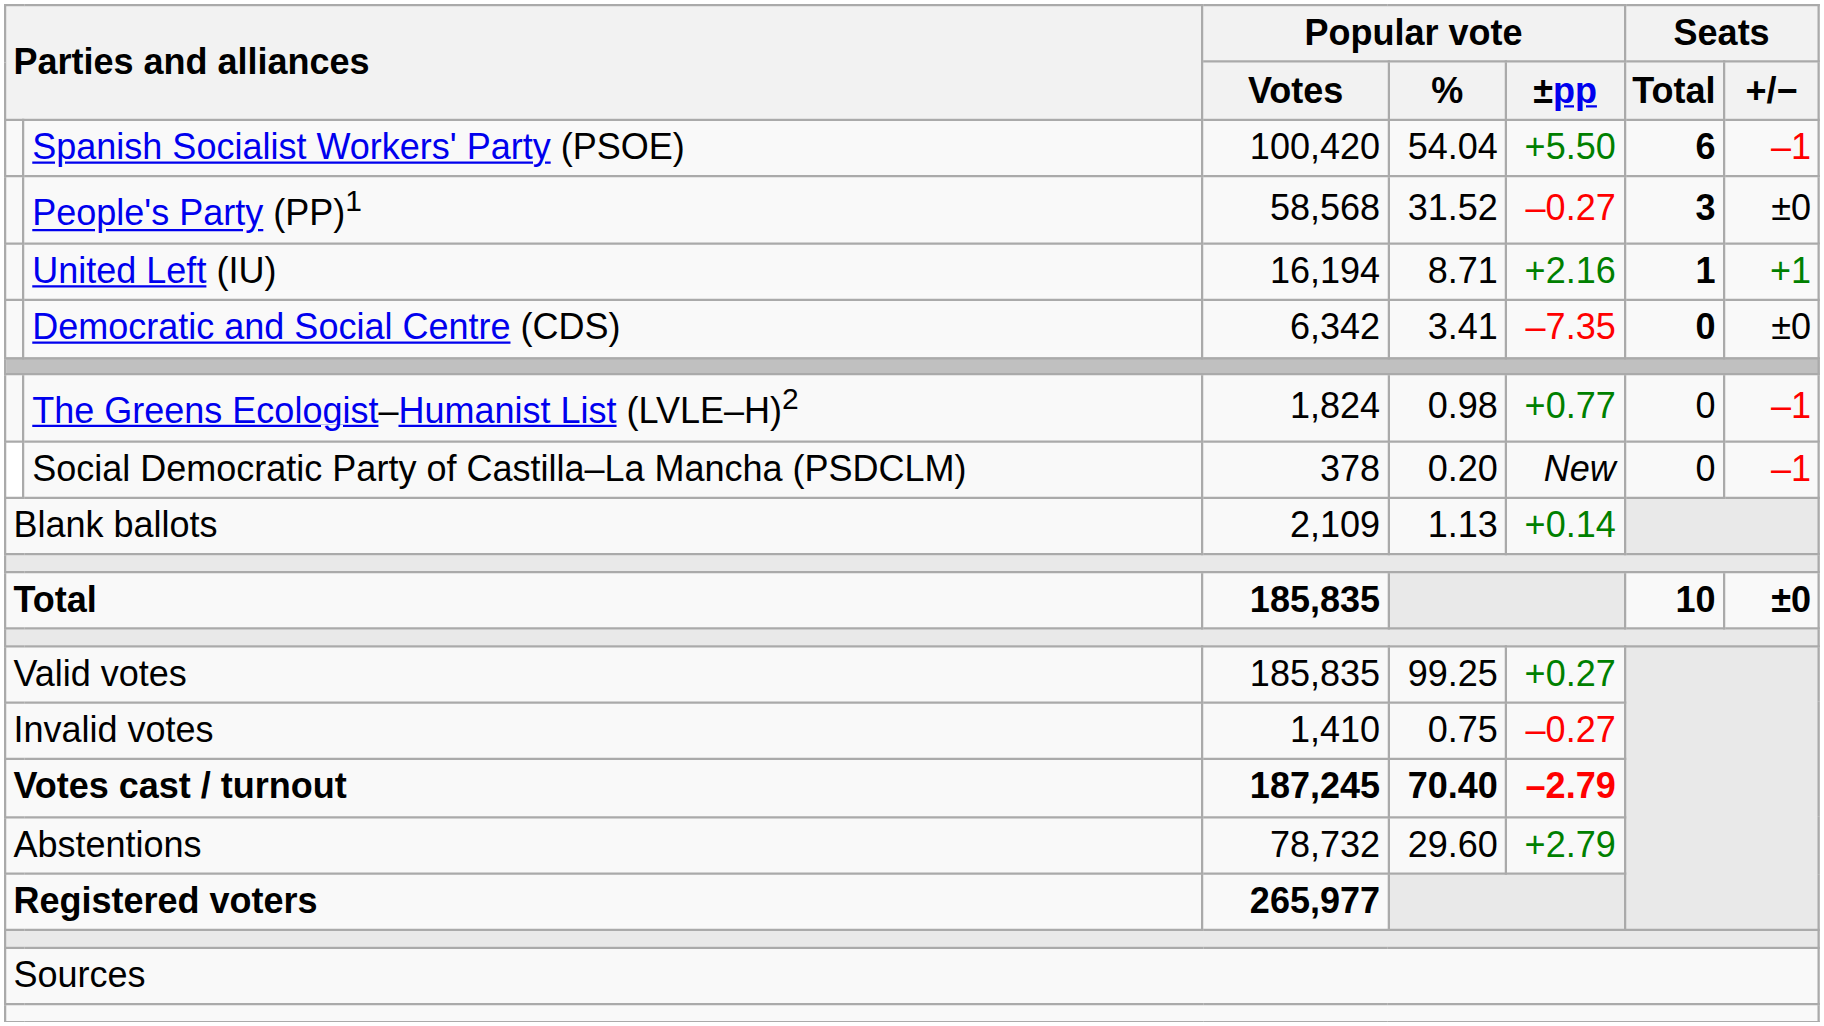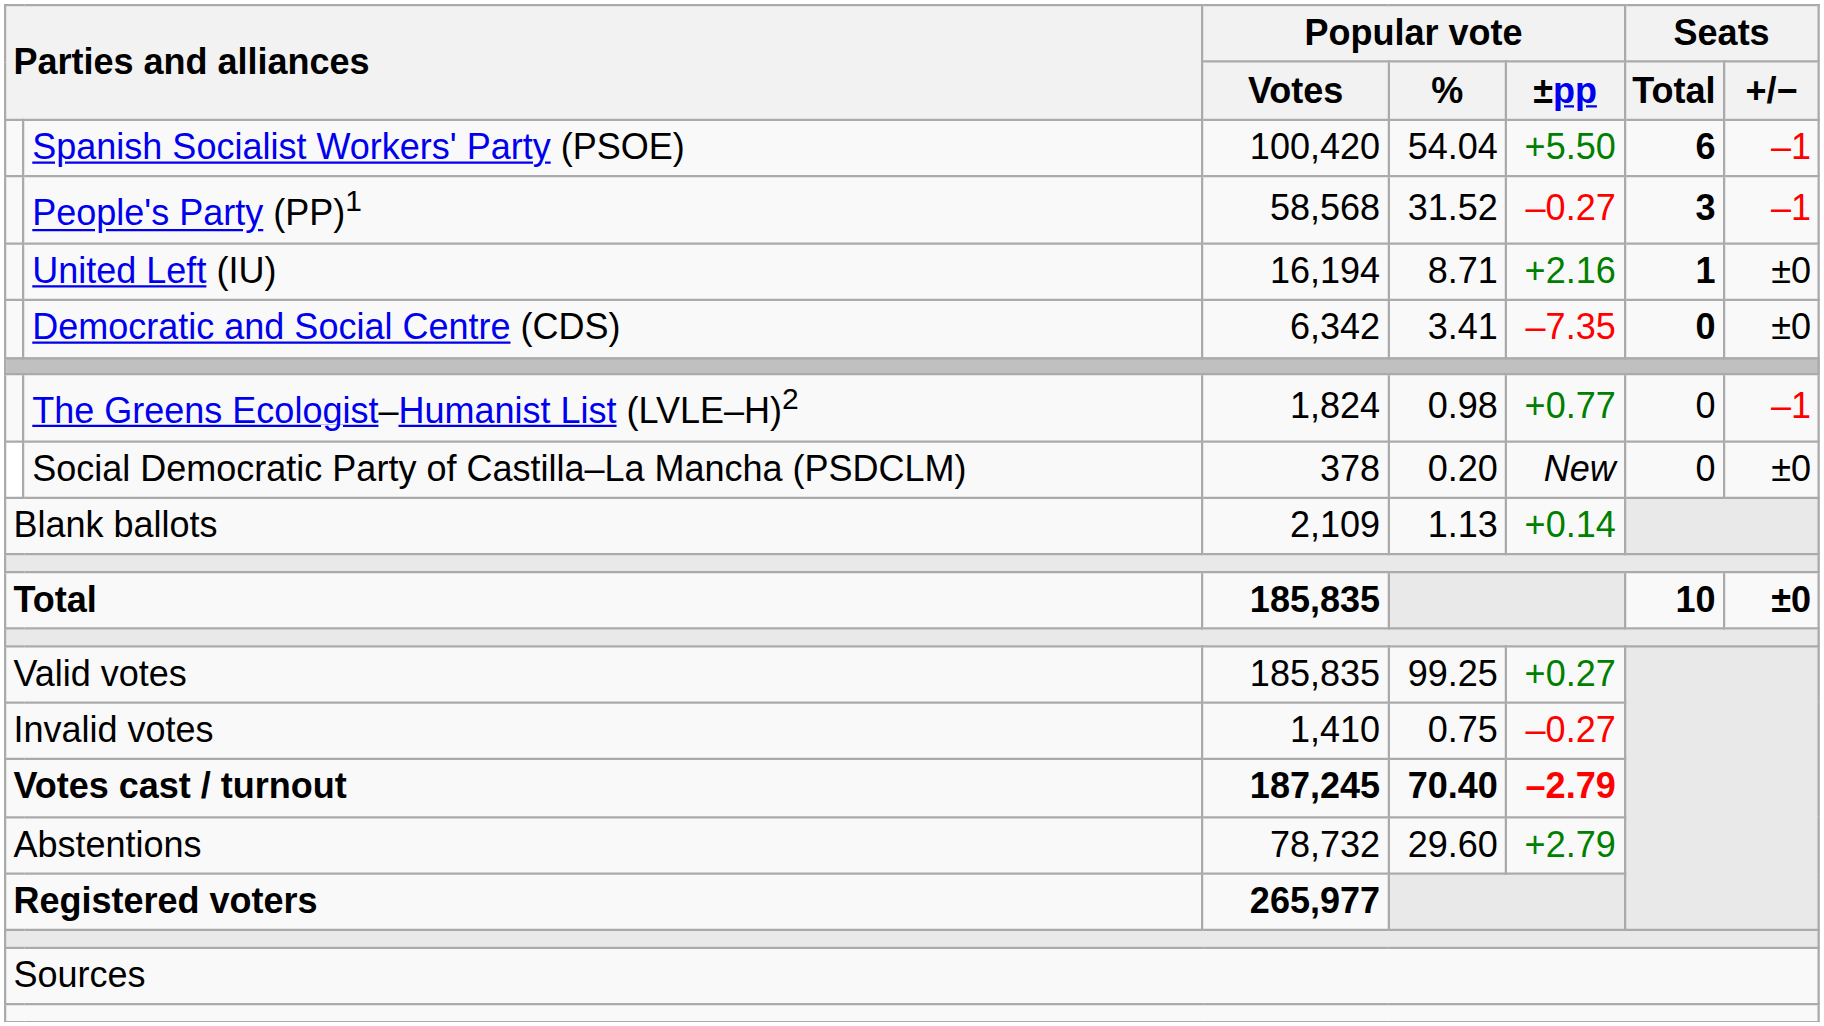(1791, 209) ±0 -> (1791, 209) –1
(1790, 271) +1 -> (1791, 271) ±0
(1791, 468) –1 -> (1791, 468) ±0
